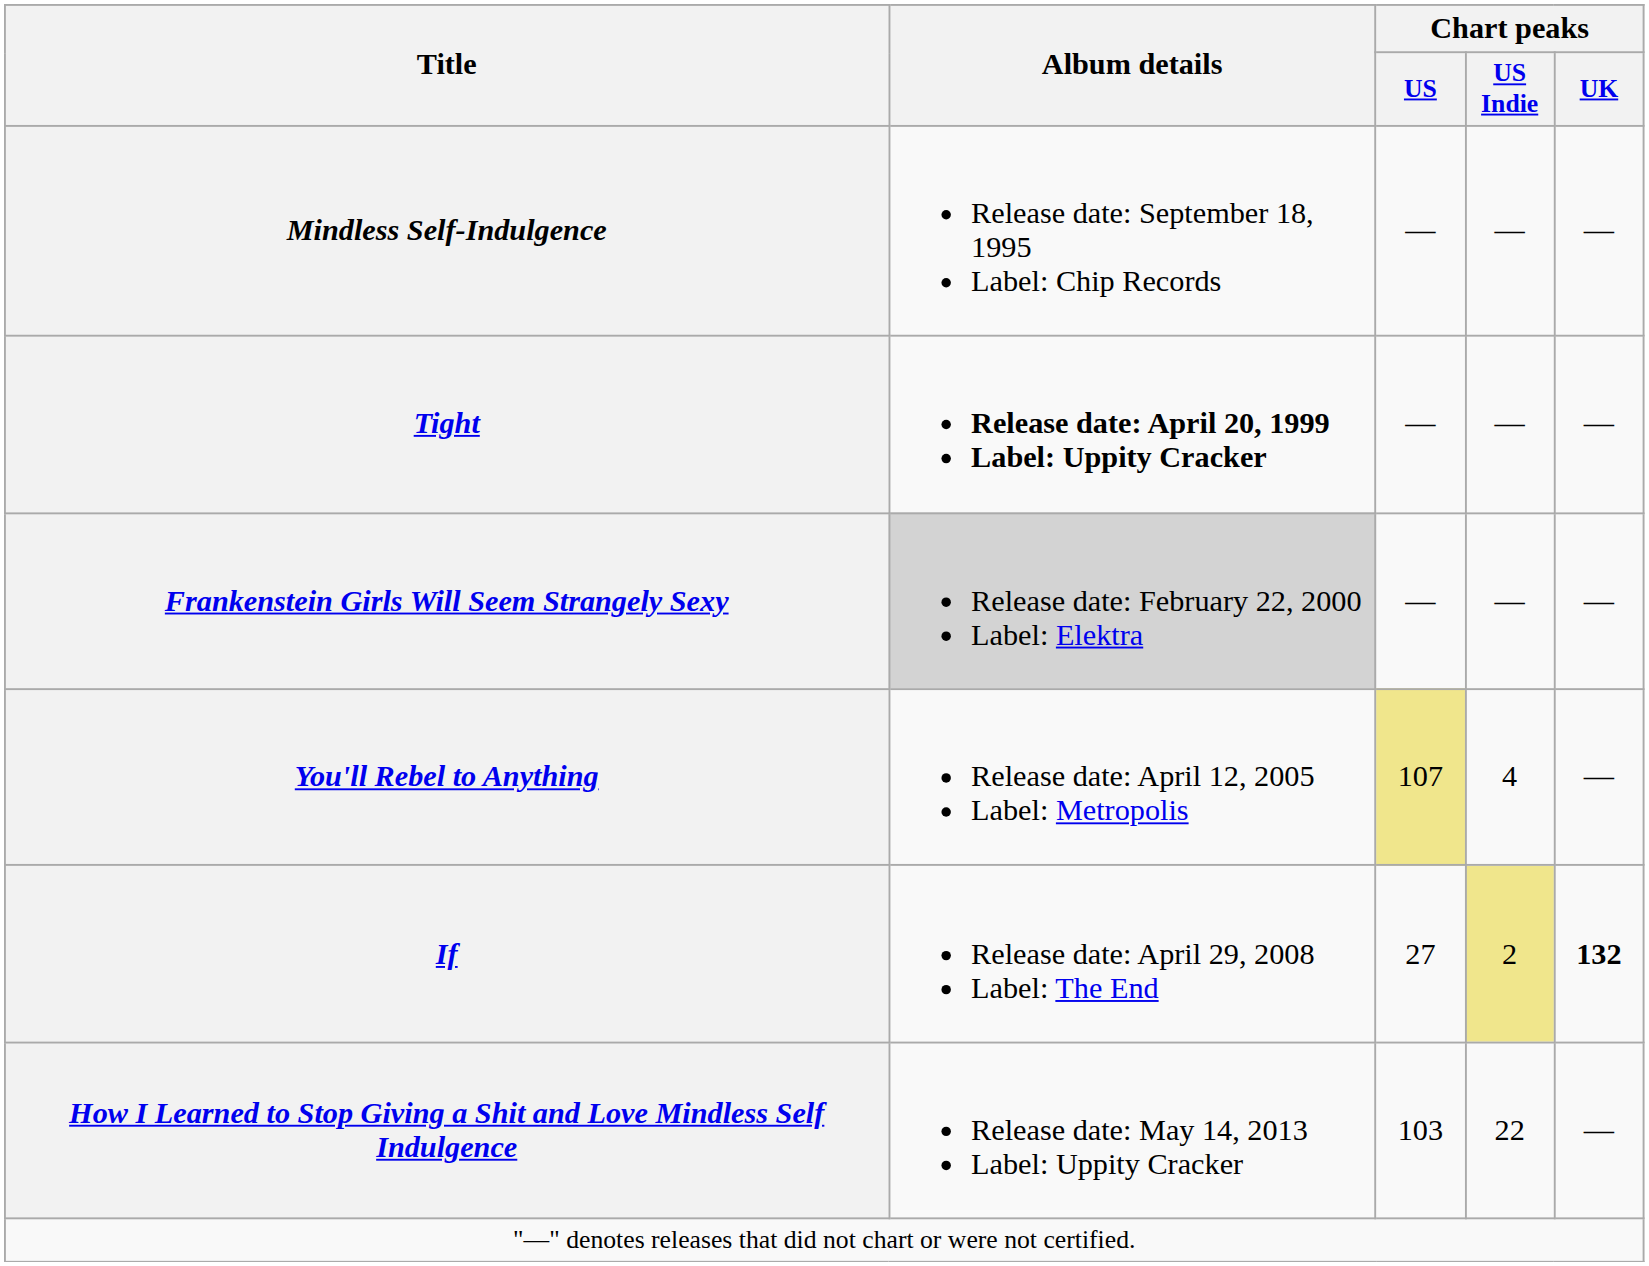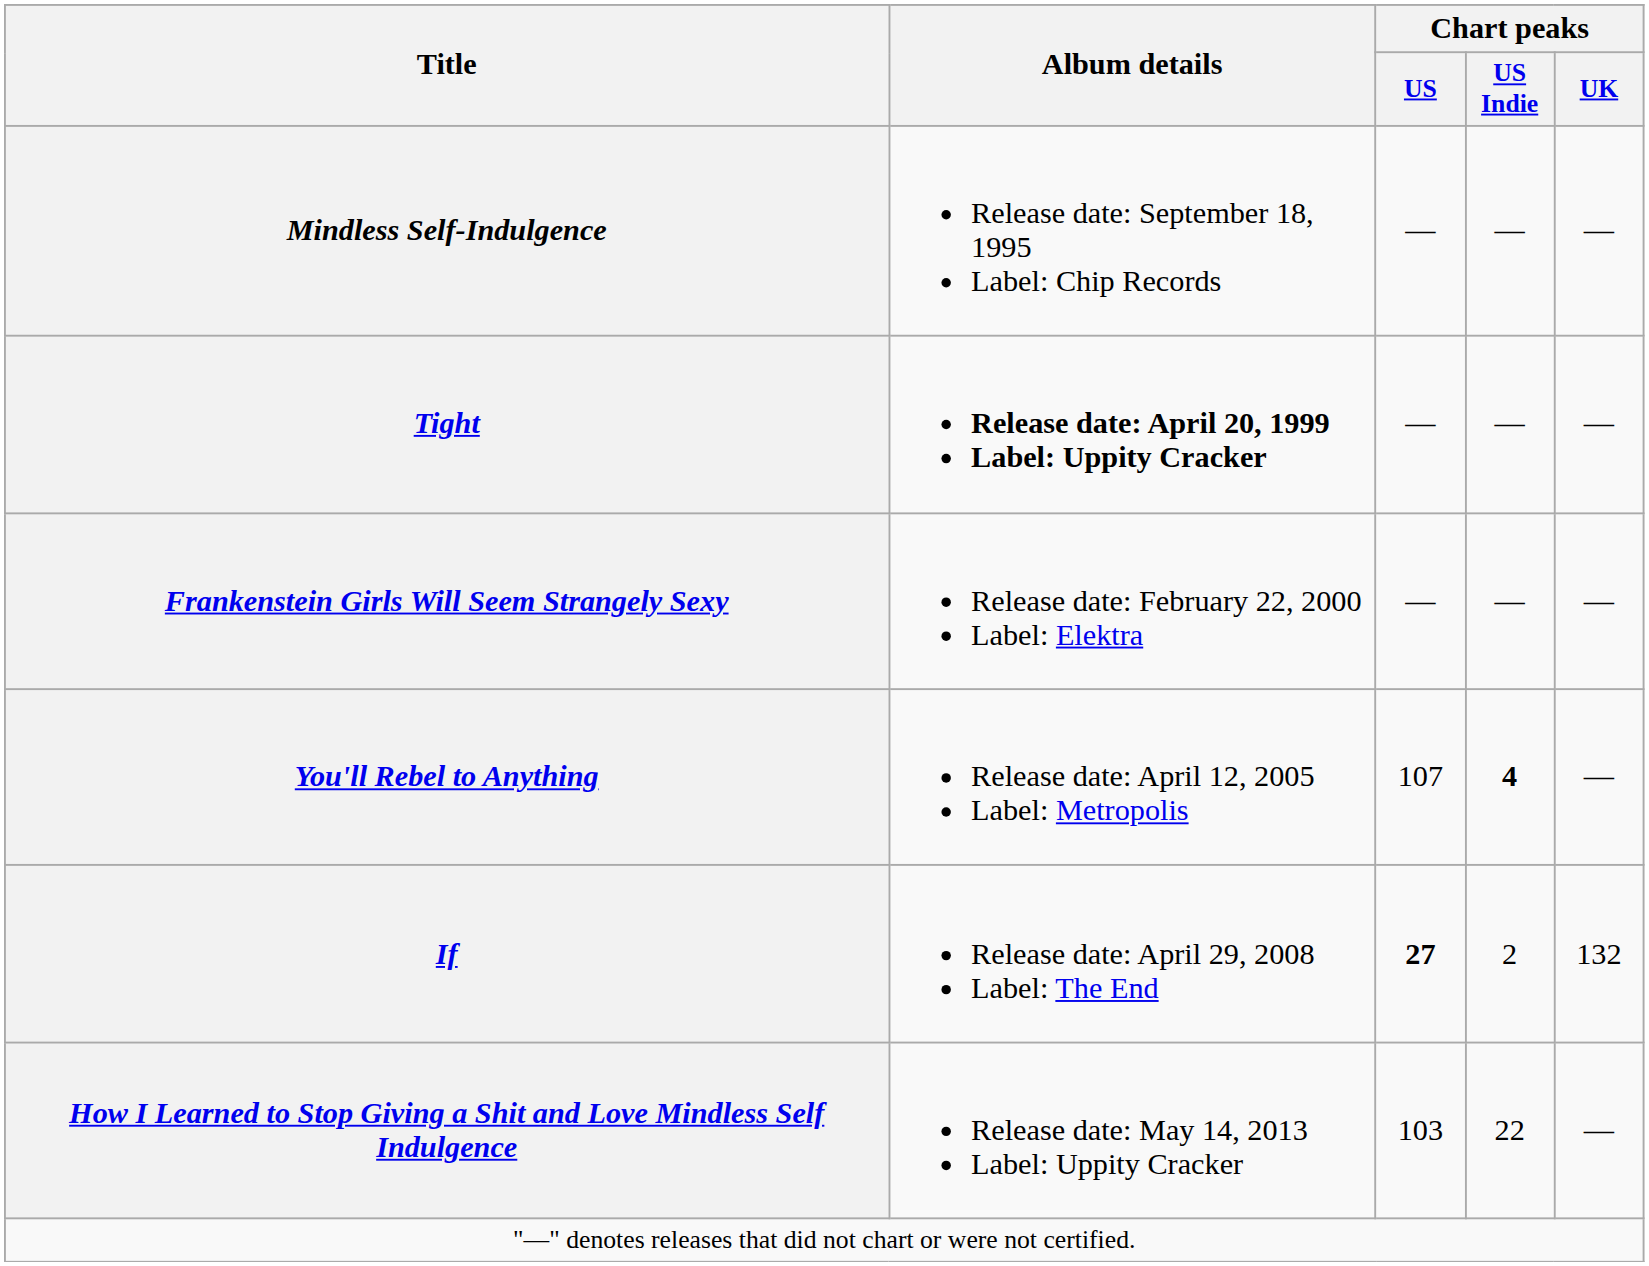(1132, 618) lightgrey background -> (1132, 618) no background
(1420, 776) khaki background -> (1420, 776) no background
(1510, 776) normal -> (1510, 776) bold
(1420, 953) normal -> (1420, 953) bold
(1510, 953) khaki background -> (1510, 953) no background
(1599, 953) bold -> (1599, 953) normal
